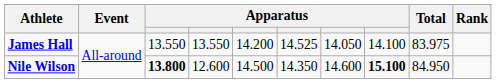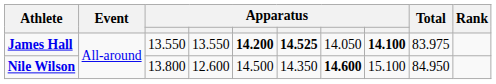(255, 44) normal -> (255, 44) bold
(299, 44) normal -> (299, 44) bold
(387, 44) normal -> (387, 44) bold
(167, 67) bold -> (167, 67) normal
(343, 67) normal -> (343, 67) bold
(387, 67) bold -> (387, 67) normal
